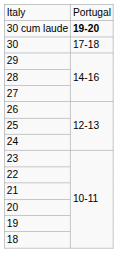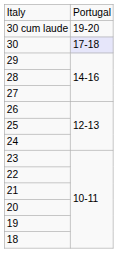(86, 28) bold -> (86, 28) normal
(86, 45) no background -> (86, 45) lavender background
